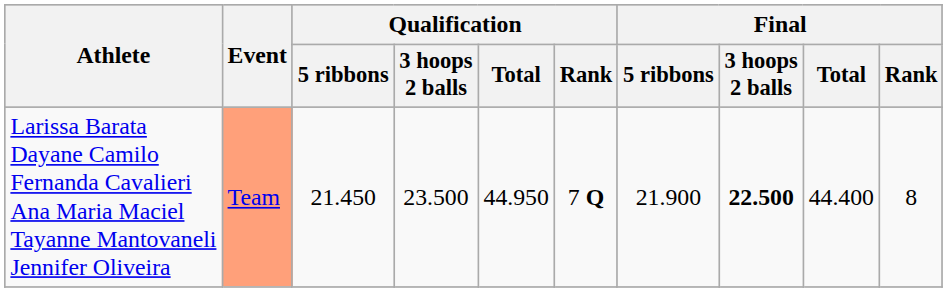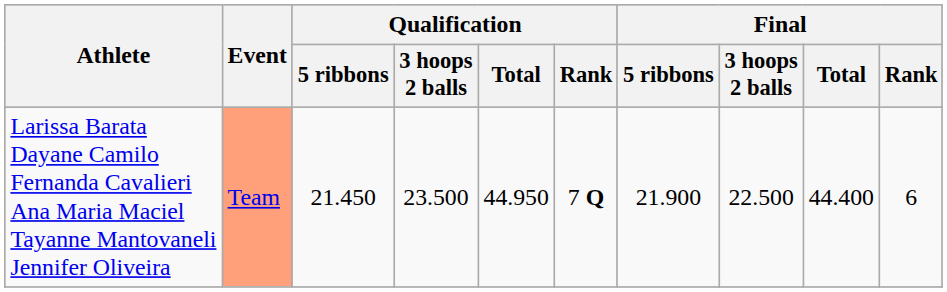(761, 197) bold -> (761, 197) normal
(911, 197) 8 -> (911, 197) 6
